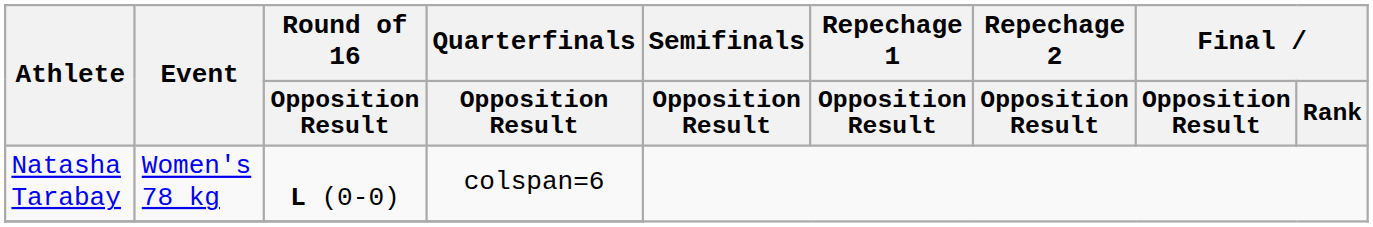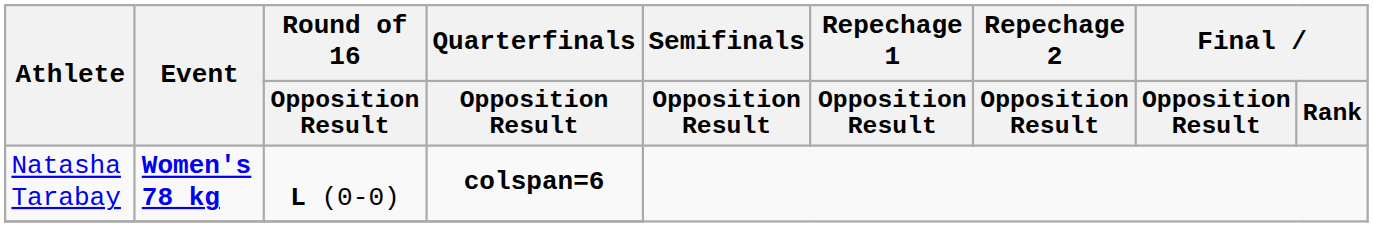(197, 183) normal -> (197, 183) bold
(534, 183) normal -> (534, 183) bold
